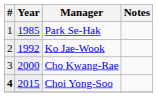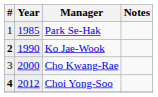(10, 48) normal -> (10, 48) bold
(29, 48) 1992 -> (29, 48) 1990
(29, 83) 2015 -> (29, 83) 2012
